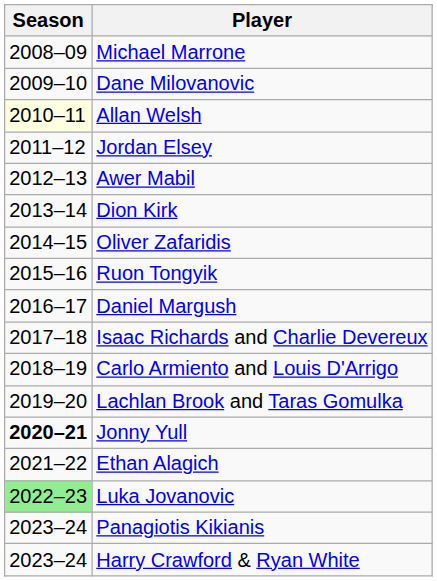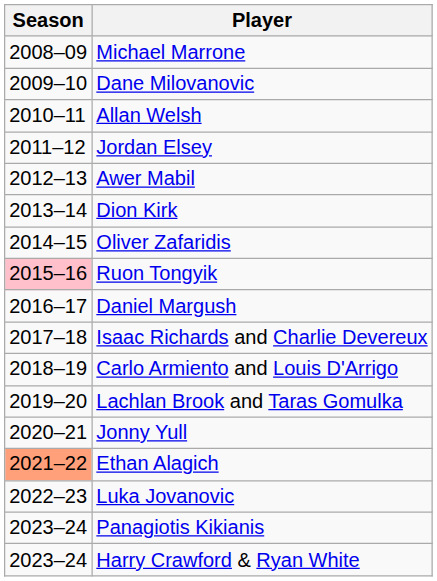(47, 115) lightyellow background -> (47, 115) no background
(48, 274) no background -> (48, 274) pink background
(48, 432) bold -> (48, 432) normal
(48, 464) no background -> (48, 464) lightsalmon background
(48, 496) lightgreen background -> (48, 496) no background
